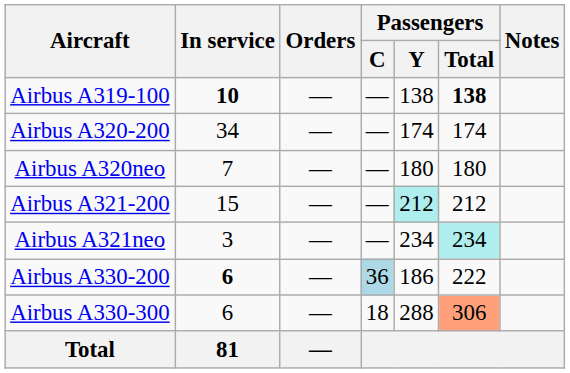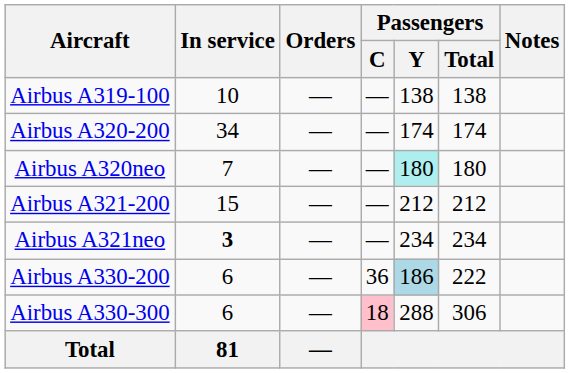(228, 95) bold -> (228, 95) normal
(469, 95) bold -> (469, 95) normal
(416, 167) no background -> (416, 167) paleturquoise background
(416, 204) paleturquoise background -> (416, 204) no background
(228, 240) normal -> (228, 240) bold
(469, 240) paleturquoise background -> (469, 240) no background
(228, 276) bold -> (228, 276) normal
(377, 276) lightblue background -> (377, 276) no background
(416, 276) no background -> (416, 276) lightblue background
(377, 312) no background -> (377, 312) pink background
(469, 312) lightsalmon background -> (469, 312) no background
